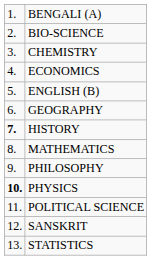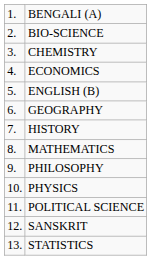(12, 129) bold -> (12, 129) normal
(15, 187) bold -> (15, 187) normal
